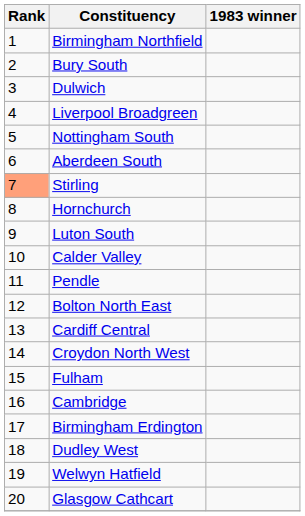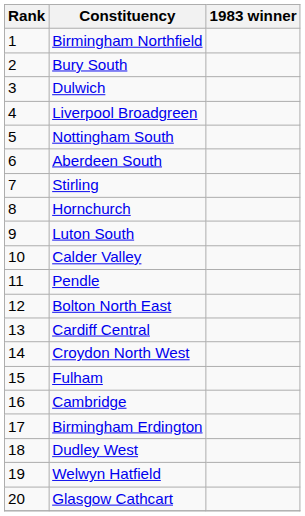(12, 185) lightsalmon background -> (12, 185) no background
